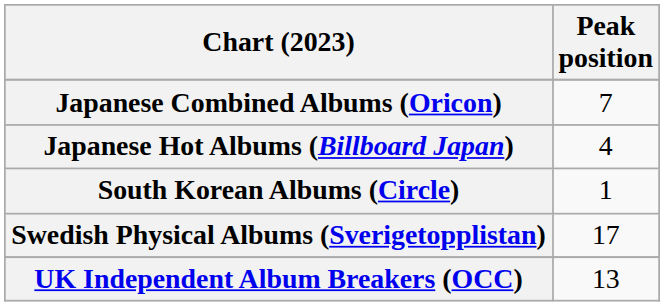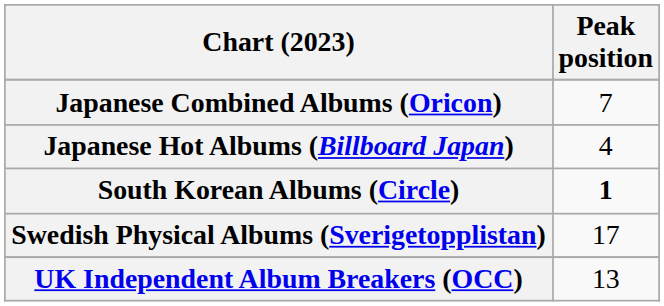(606, 190) normal -> (606, 190) bold
